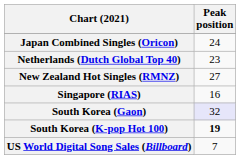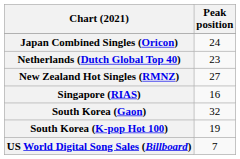(215, 111) lavender background -> (215, 111) no background
(215, 128) bold -> (215, 128) normal
